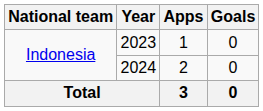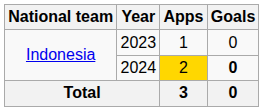(183, 67) no background -> (183, 67) gold background
(233, 67) normal -> (233, 67) bold
